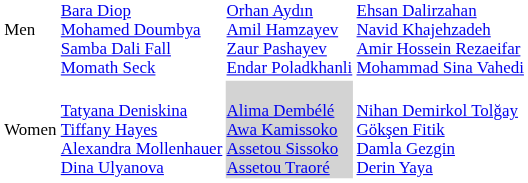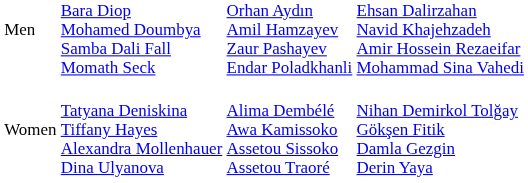(282, 139) lightgrey background -> (282, 139) no background
